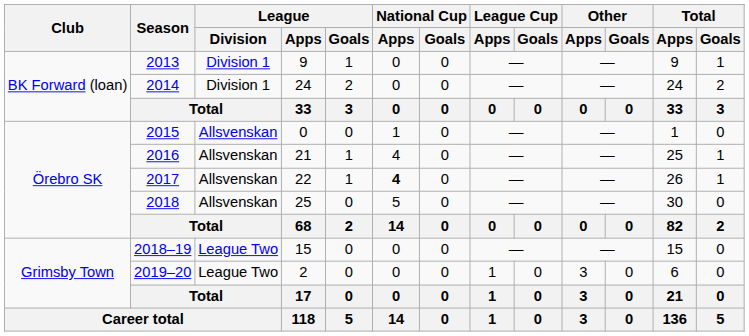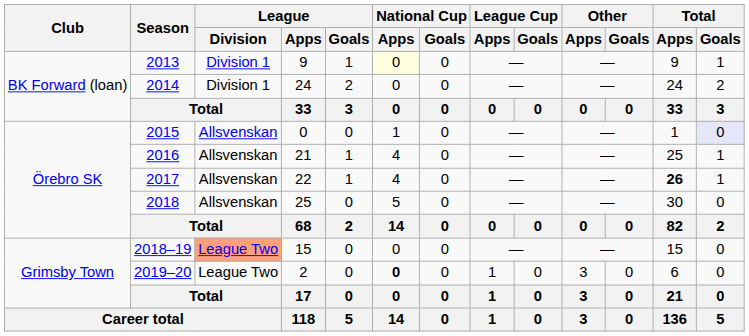(396, 62) no background -> (396, 62) lightyellow background
(720, 132) no background -> (720, 132) lavender background
(396, 179) bold -> (396, 179) normal
(675, 179) normal -> (675, 179) bold
(238, 249) no background -> (238, 249) lightsalmon background
(396, 272) normal -> (396, 272) bold
